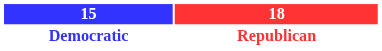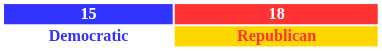(277, 36) no background -> (277, 36) gold background
